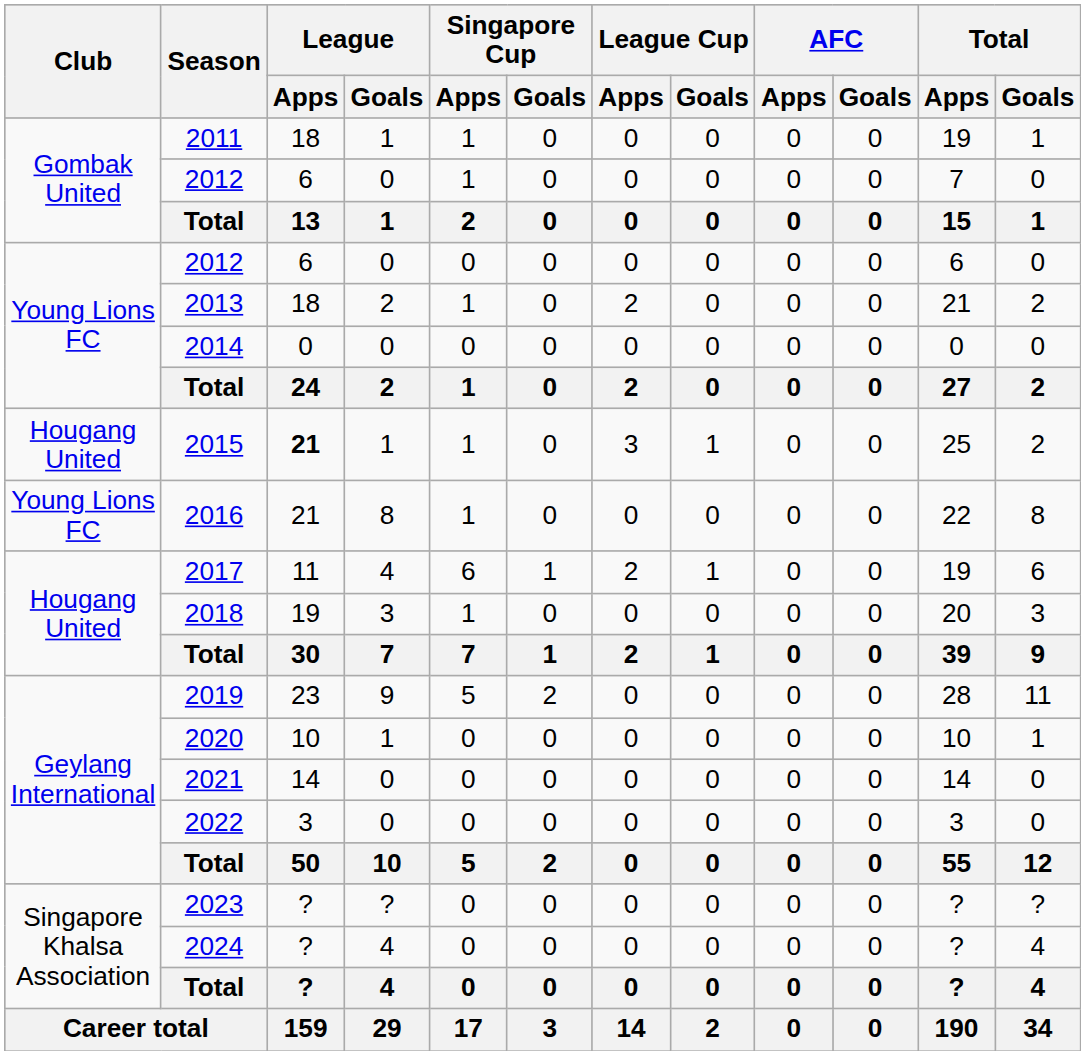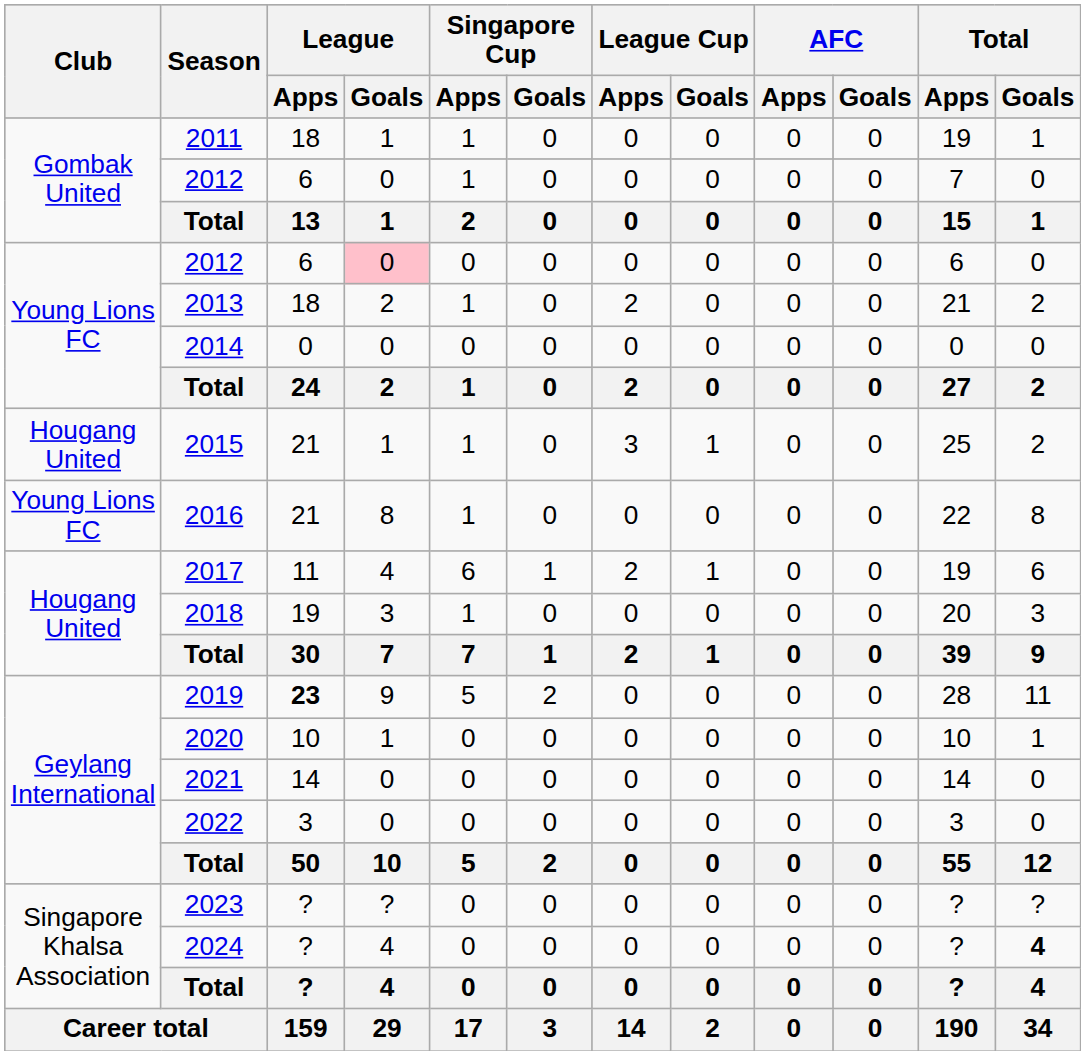(387, 262) no background -> (387, 262) pink background
(306, 444) bold -> (306, 444) normal
(306, 696) normal -> (306, 696) bold
(1038, 946) normal -> (1038, 946) bold
